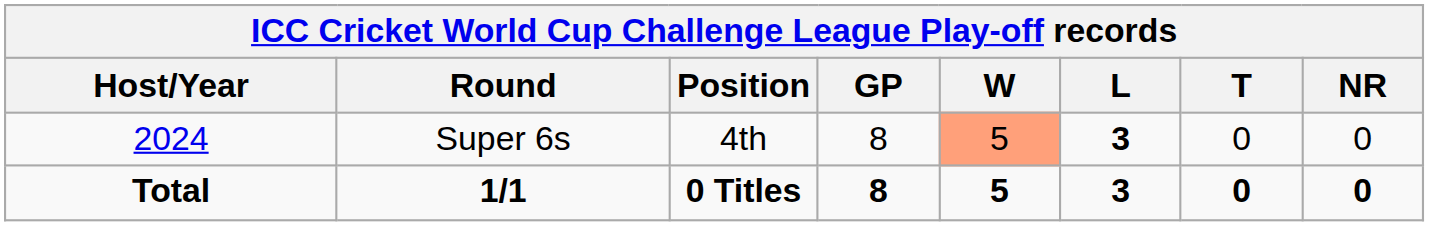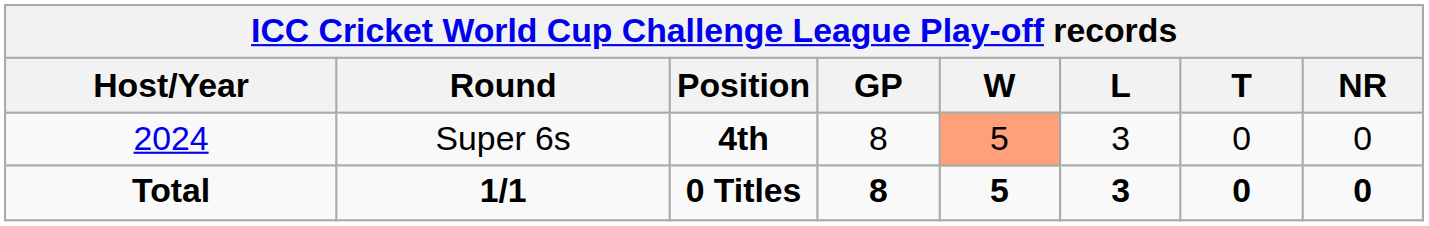(744, 138) normal -> (744, 138) bold
(1121, 138) bold -> (1121, 138) normal
